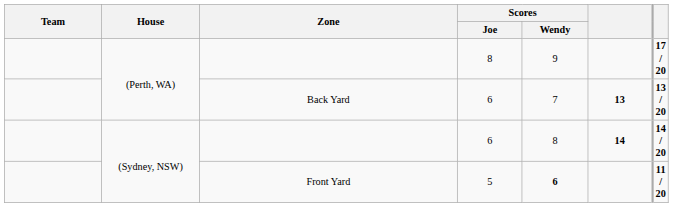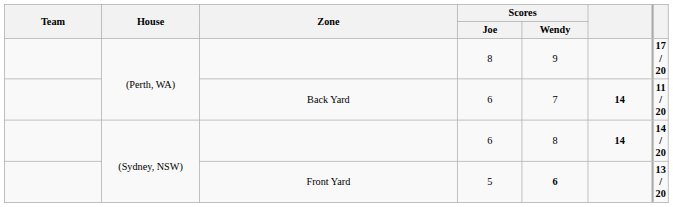(620, 100) 13 -> (620, 100) 14
(661, 100) 13 / 20 -> (661, 100) 11 / 20
(661, 182) 11 / 20 -> (661, 182) 13 / 20
